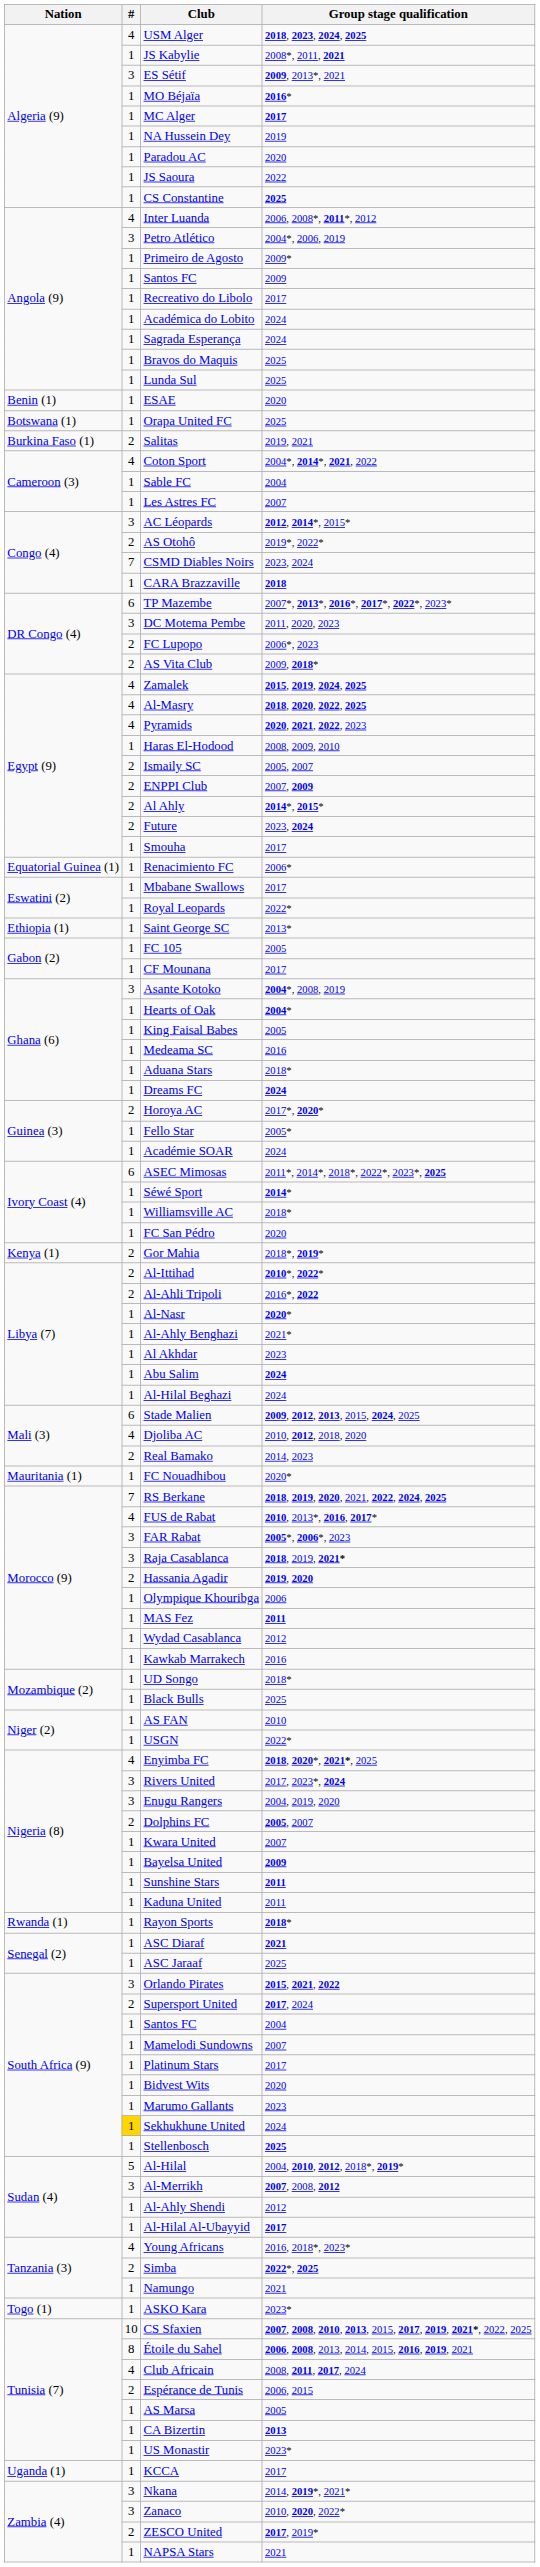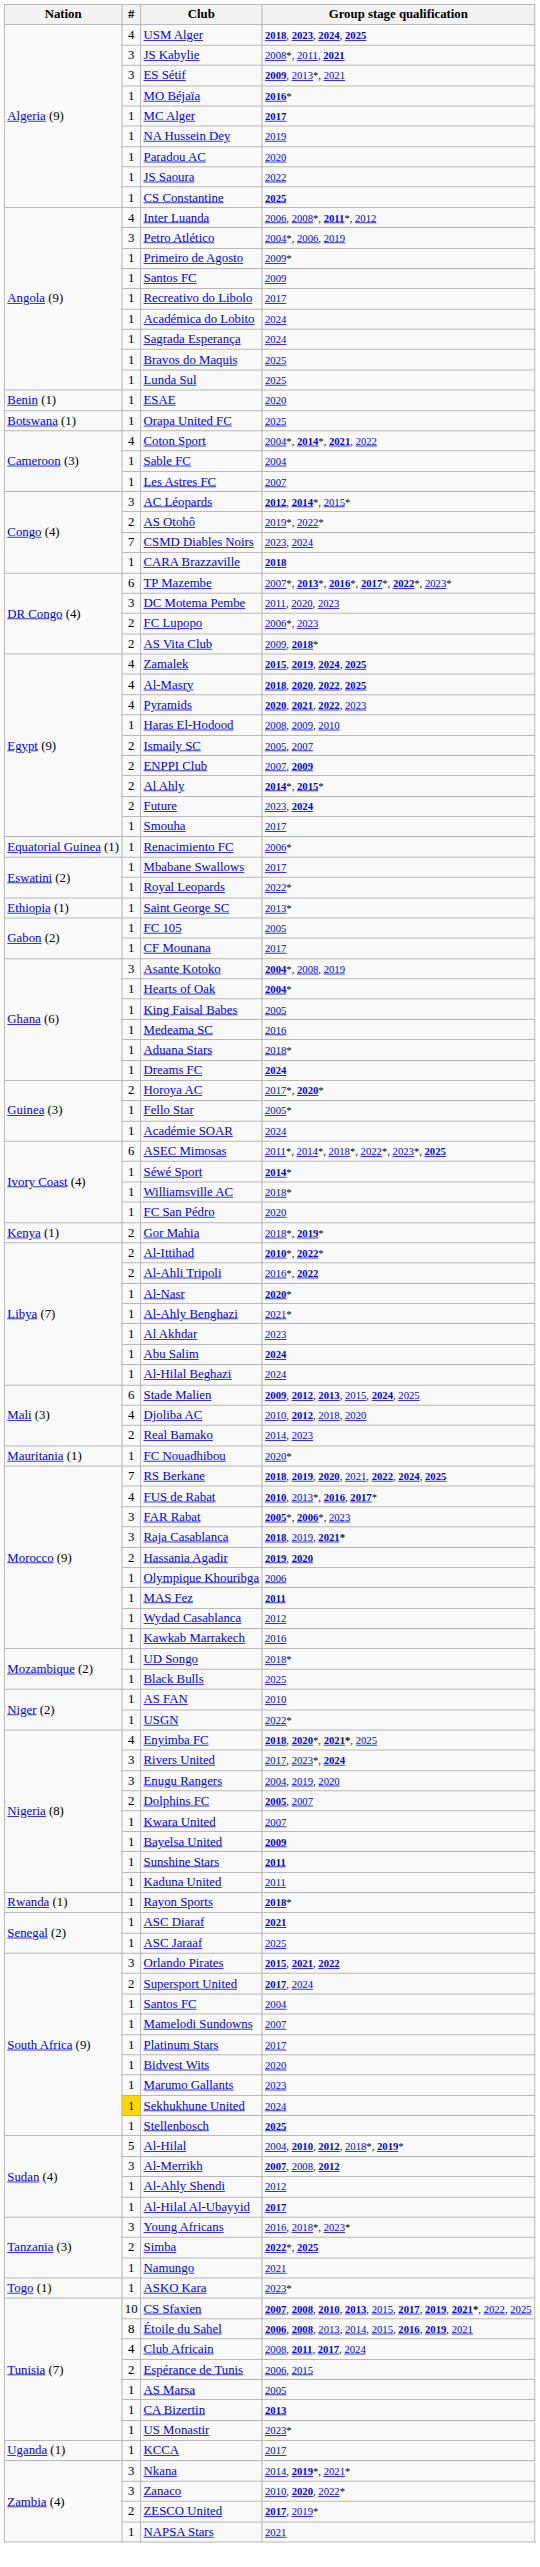(131, 55) 1 -> (131, 55) 3
- row: (161, 440)
(131, 2247) 4 -> (131, 2227) 3
